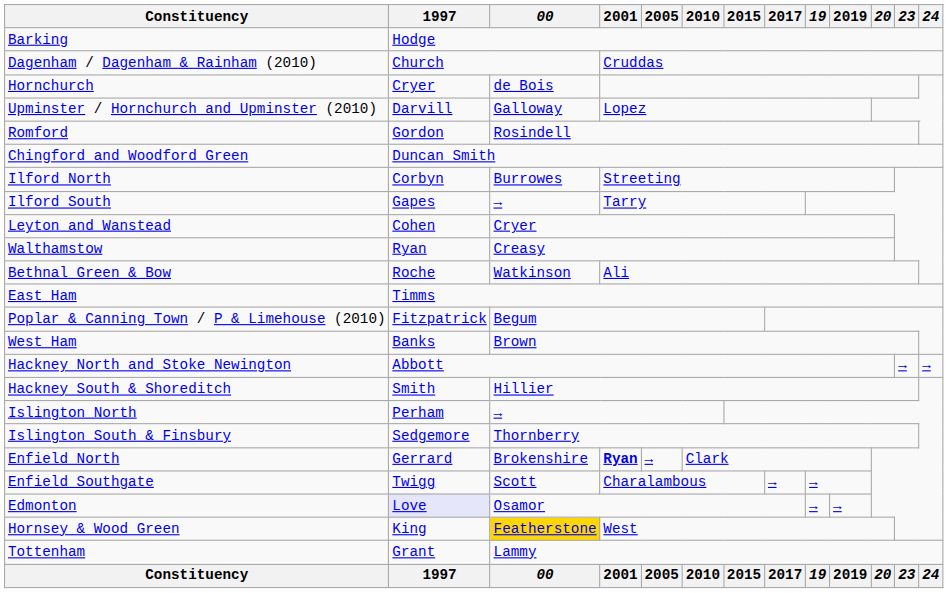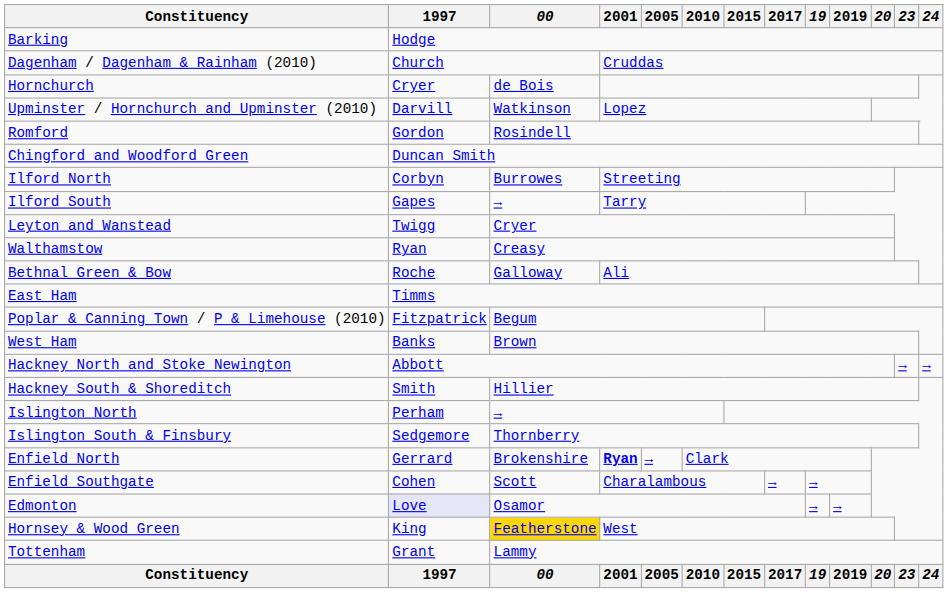(528, 109) Galloway -> (532, 109) Watkinson
(414, 226) Cohen -> (414, 226) Twigg
(532, 273) Watkinson -> (528, 273) Galloway
(414, 482) Twigg -> (414, 482) Cohen
